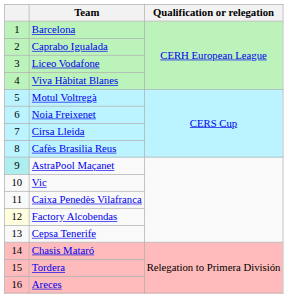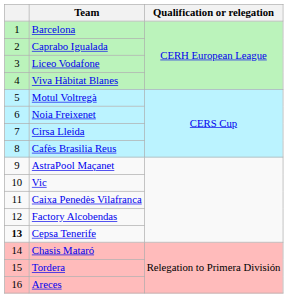(17, 166) paleturquoise background -> (17, 166) no background
(17, 217) lightyellow background -> (17, 217) no background
(17, 234) normal -> (17, 234) bold
